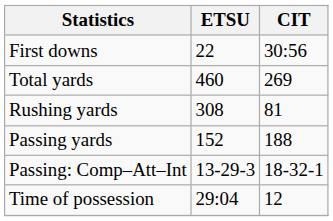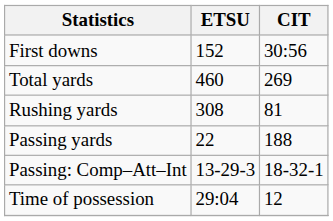(205, 50) 22 -> (210, 50) 152
(210, 140) 152 -> (205, 140) 22
